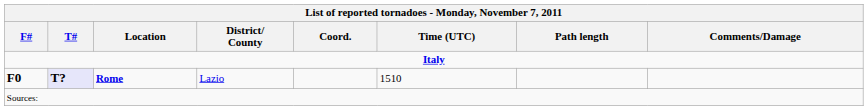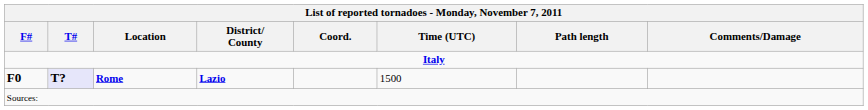(212, 78) normal -> (212, 78) bold
(391, 78) 1510 -> (391, 78) 1500
